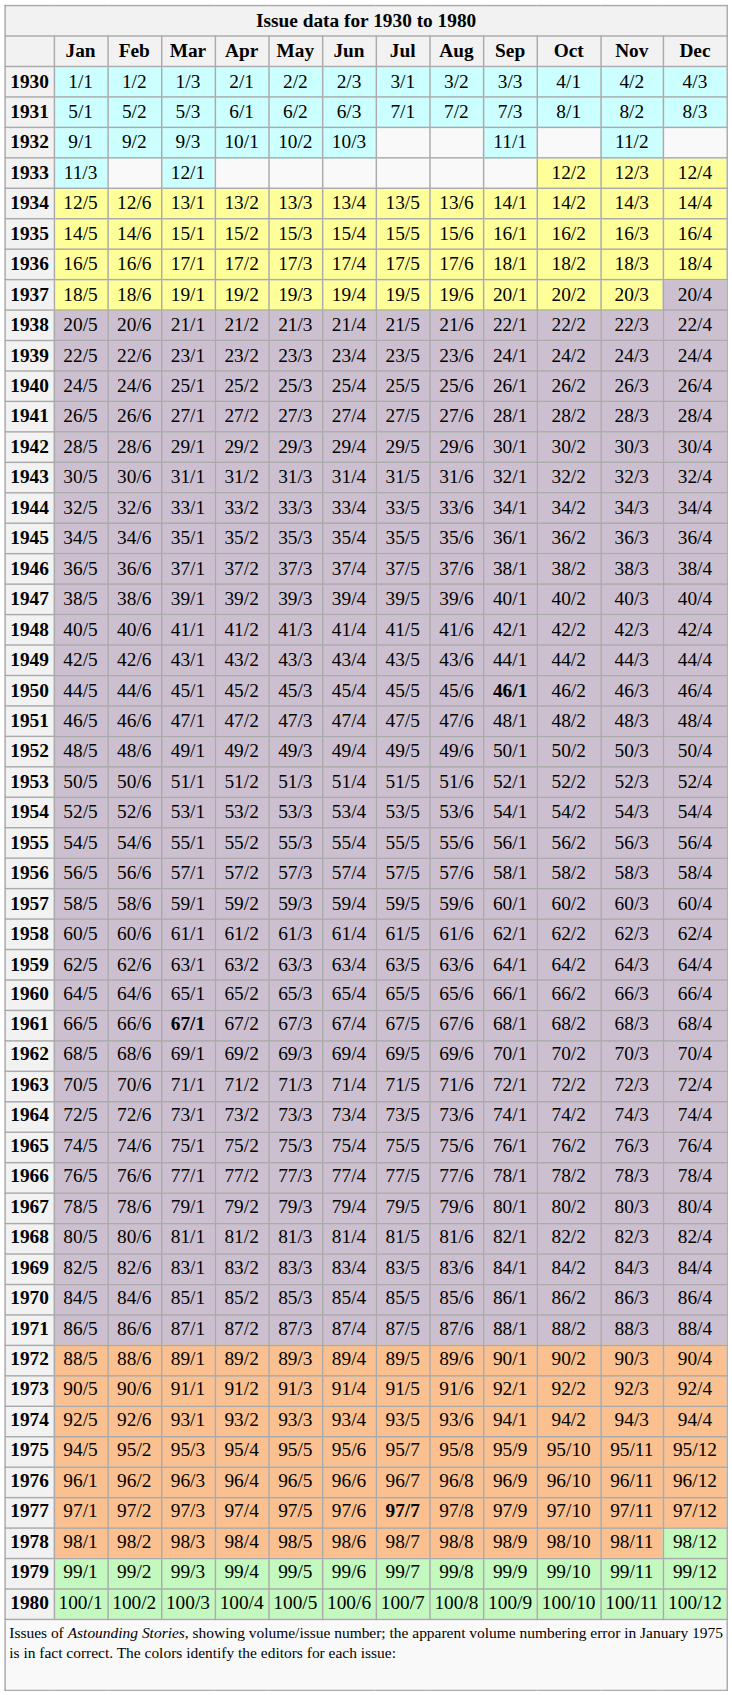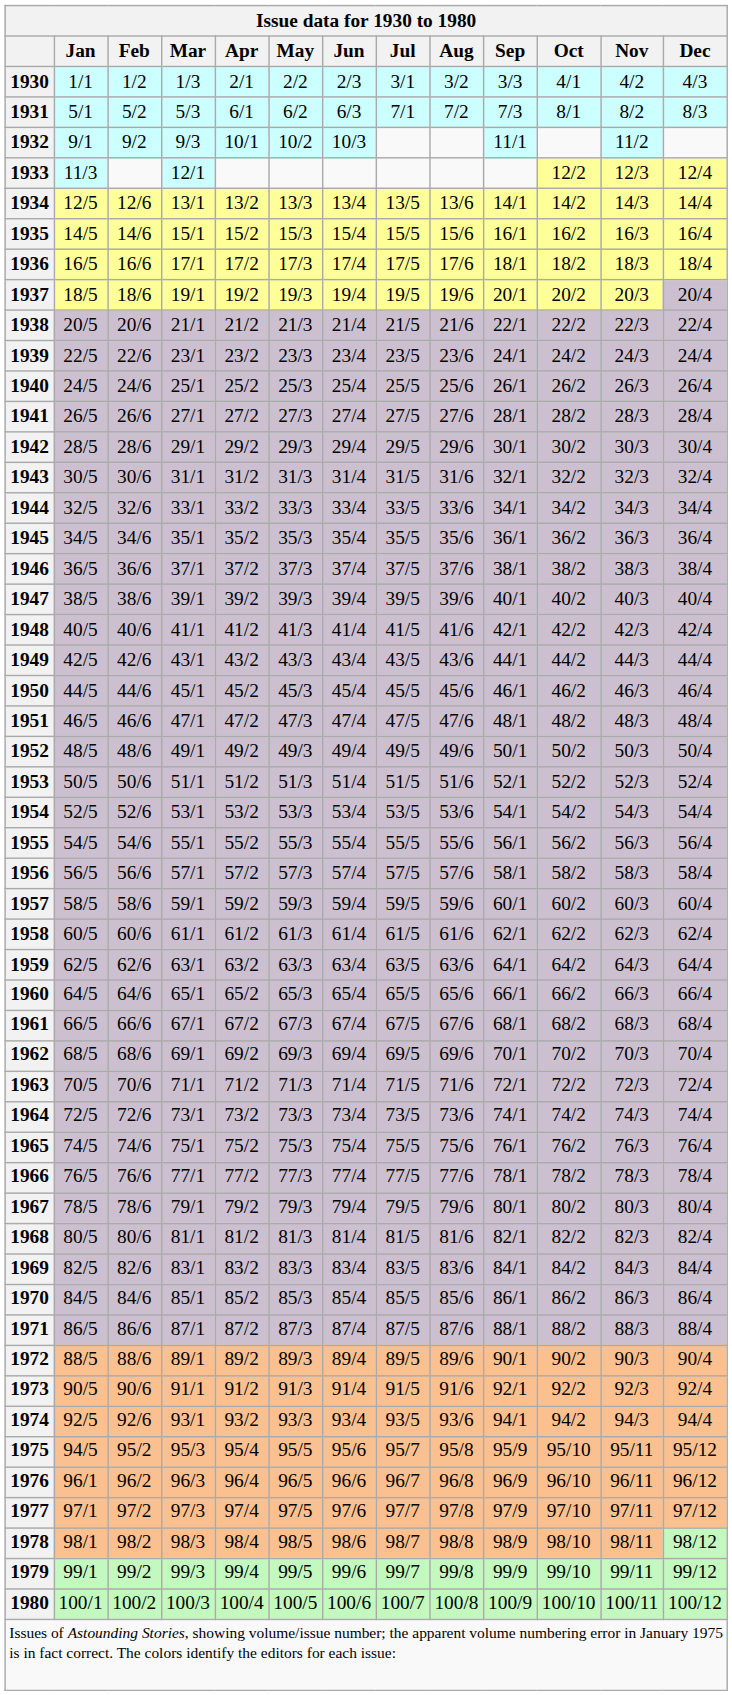(510, 689) bold -> (510, 689) normal
(188, 1024) bold -> (188, 1024) normal
(403, 1511) bold -> (403, 1511) normal
